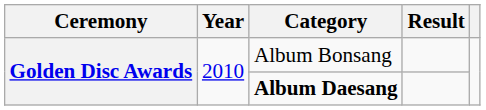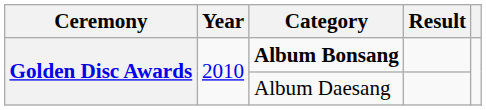(323, 54) normal -> (326, 54) bold
(326, 88) bold -> (322, 88) normal
